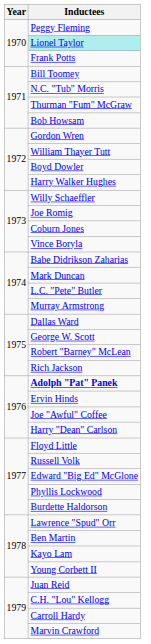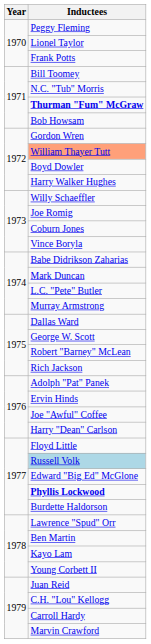(57, 43) paleturquoise background -> (57, 43) no background
(81, 105) normal -> (87, 105) bold
(70, 151) no background -> (70, 151) lightsalmon background
(74, 383) bold -> (70, 383) normal
(55, 461) no background -> (55, 461) lightblue background
(66, 492) normal -> (68, 492) bold
